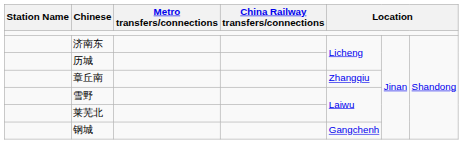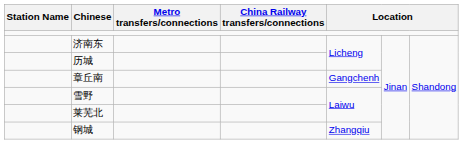(349, 78) Zhangqiu -> (354, 78) Gangchenh
(354, 130) Gangchenh -> (349, 130) Zhangqiu
